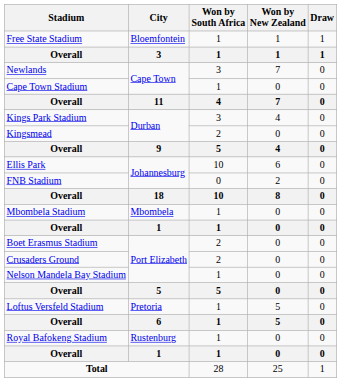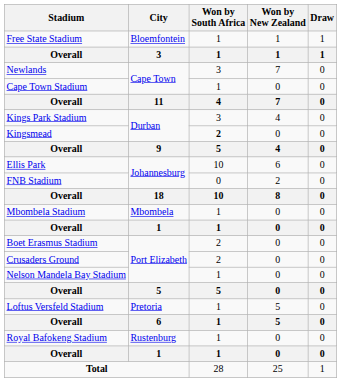(218, 133) normal -> (218, 133) bold
